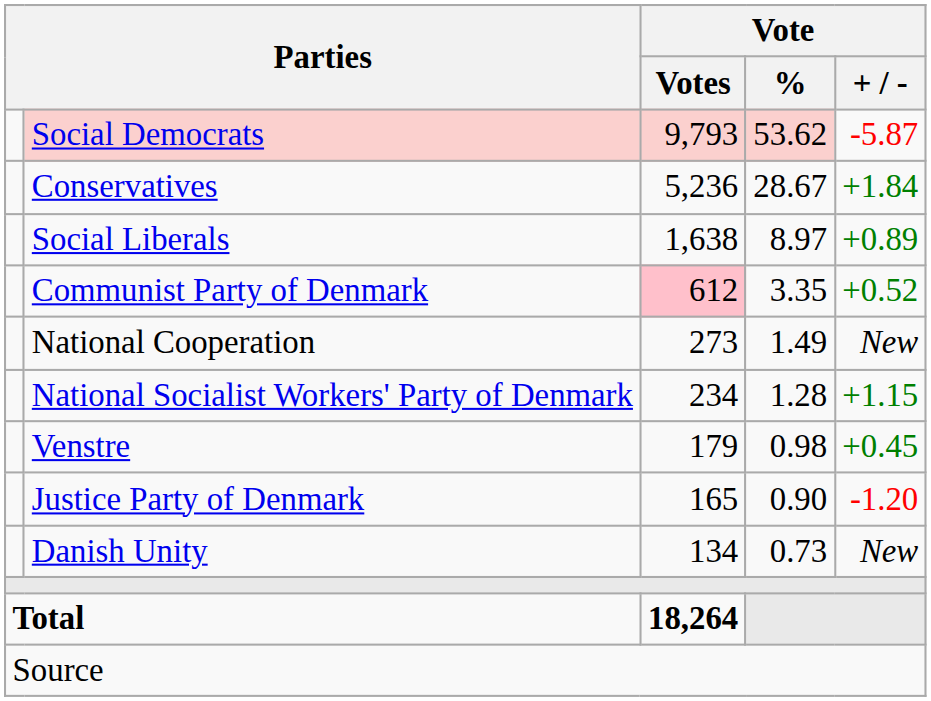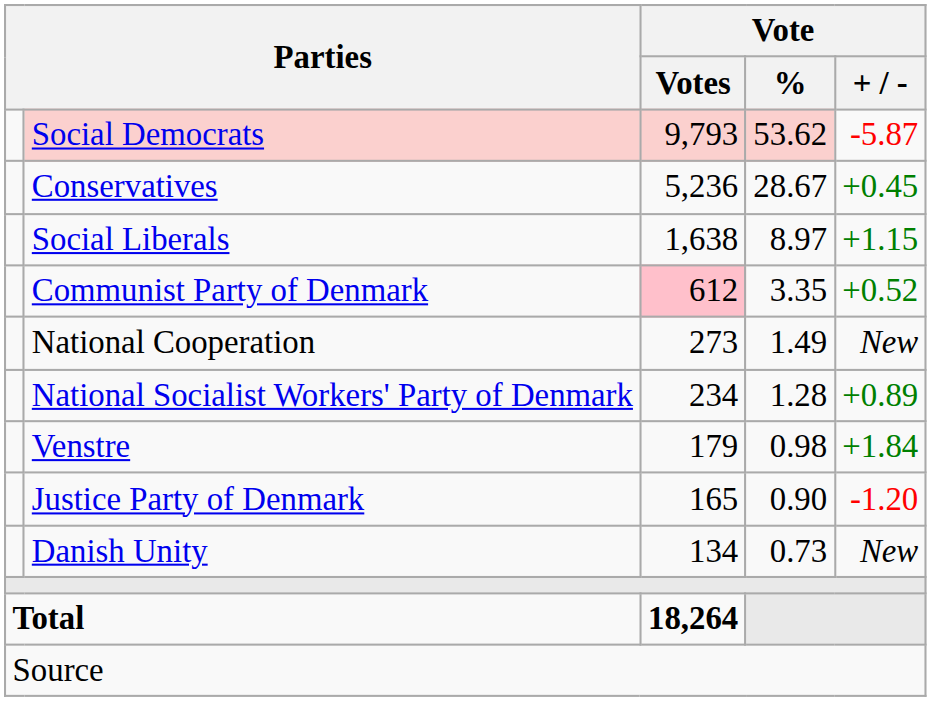(880, 186) +1.84 -> (880, 186) +0.45
(880, 238) +0.89 -> (880, 238) +1.15
(880, 394) +1.15 -> (880, 394) +0.89
(880, 446) +0.45 -> (880, 446) +1.84
